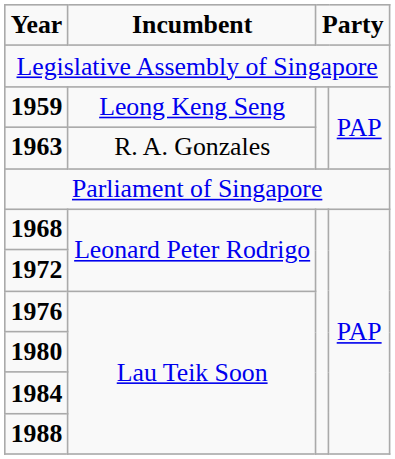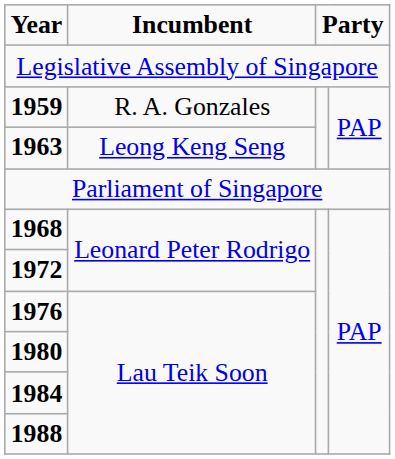(192, 106) Leong Keng Seng -> (192, 106) R. A. Gonzales
(192, 147) R. A. Gonzales -> (192, 147) Leong Keng Seng
